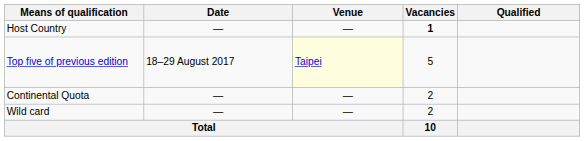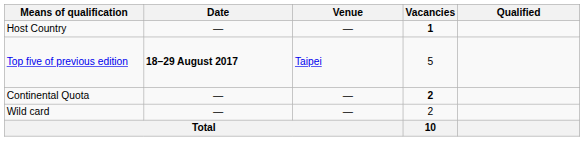(190, 62) normal -> (192, 62) bold
(308, 62) lightyellow background -> (308, 62) no background
(430, 95) normal -> (430, 95) bold
